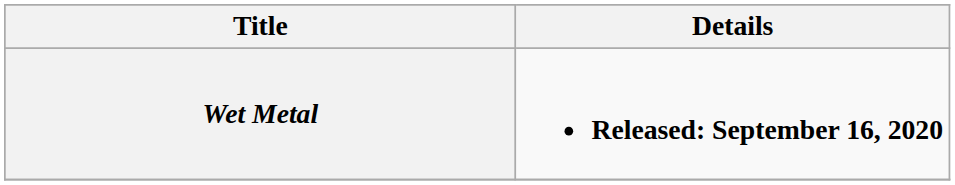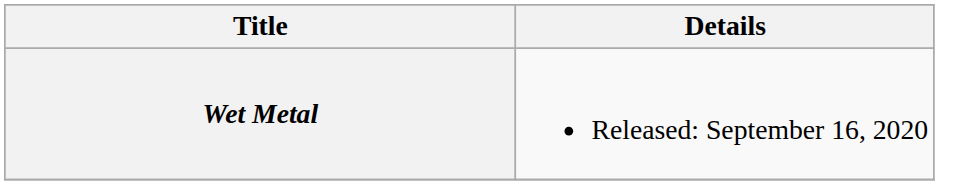(733, 130) bold -> (725, 130) normal
